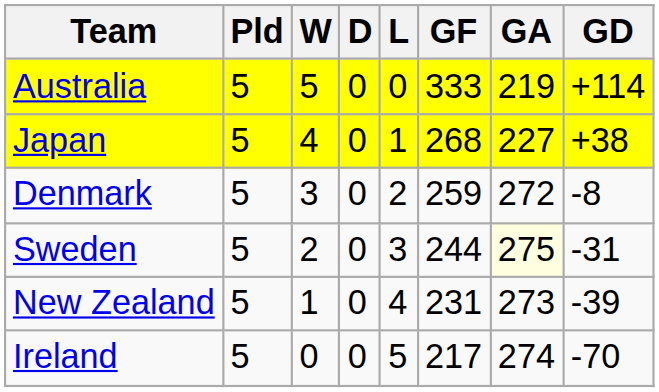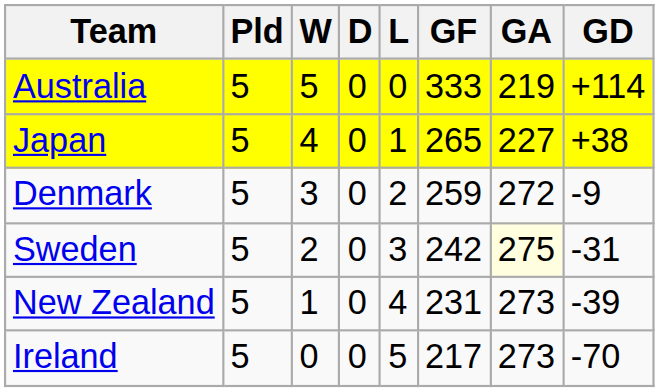(453, 140) 268 -> (453, 140) 265
(586, 194) -8 -> (586, 194) -9
(453, 248) 244 -> (453, 248) 242
(526, 357) 274 -> (526, 357) 273
